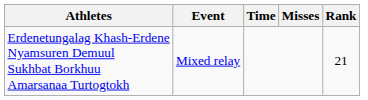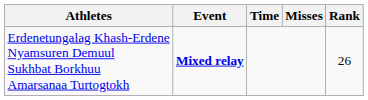(208, 61) normal -> (210, 61) bold
(341, 61) 21 -> (344, 61) 26
